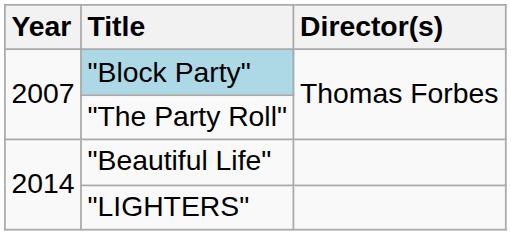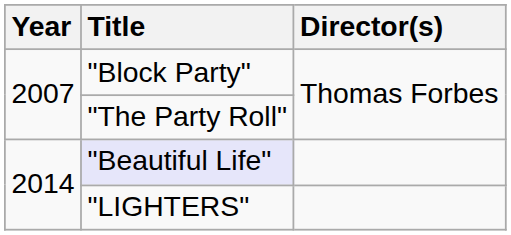(169, 71) lightblue background -> (169, 71) no background
(179, 161) no background -> (179, 161) lavender background
